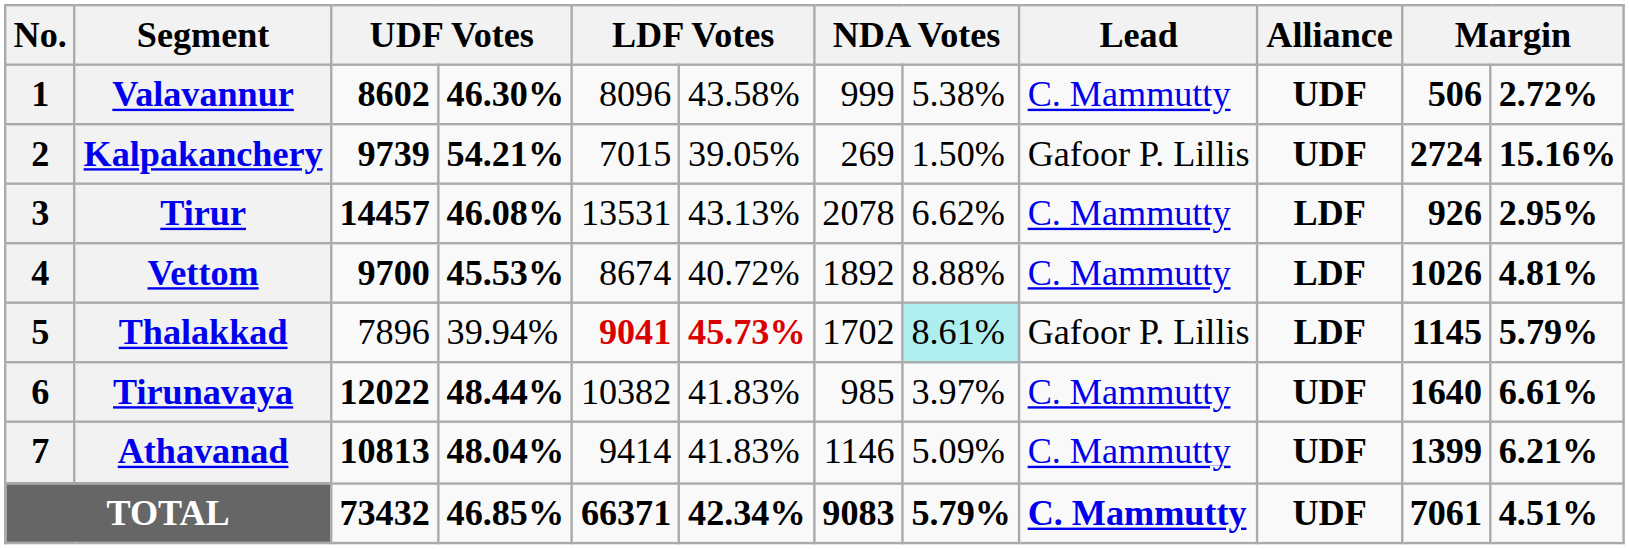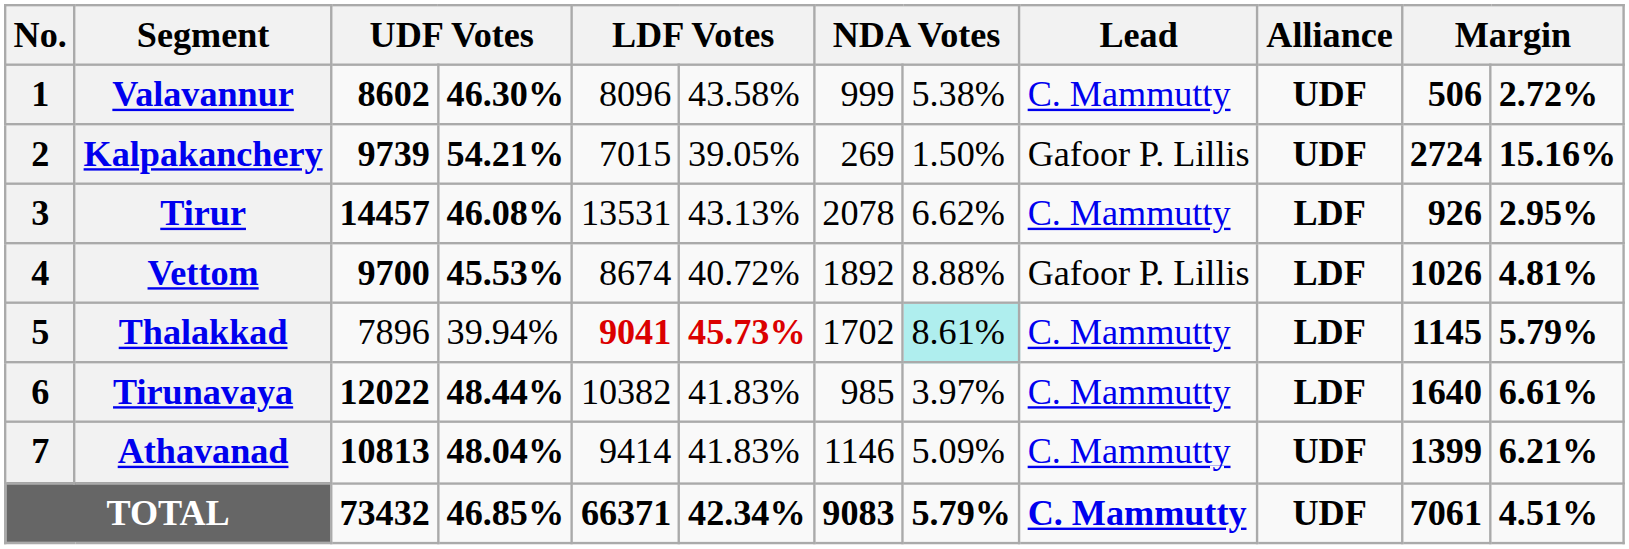(1129, 273) C. Mammutty -> (1139, 273) Gafoor P. Lillis
(1139, 332) Gafoor P. Lillis -> (1129, 332) C. Mammutty
(1330, 392) UDF -> (1330, 392) LDF
